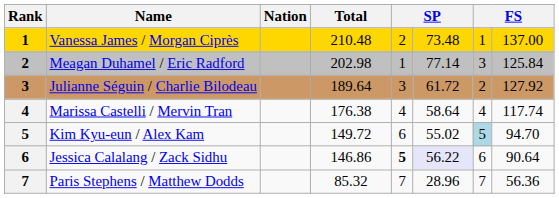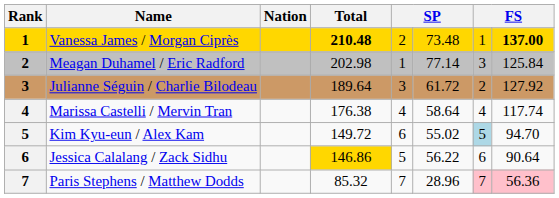(351, 39) normal -> (351, 39) bold
(523, 39) normal -> (523, 39) bold
(351, 157) no background -> (351, 157) gold background
(402, 157) bold -> (402, 157) normal
(443, 157) lavender background -> (443, 157) no background
(482, 181) no background -> (482, 181) pink background
(523, 181) no background -> (523, 181) pink background
